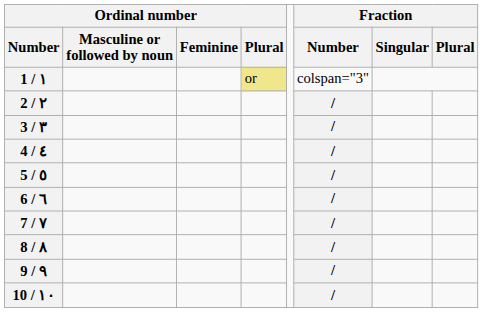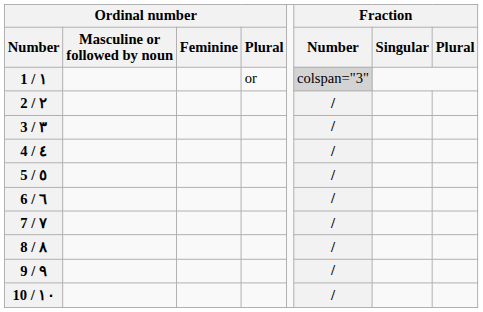(251, 79) khaki background -> (251, 79) no background
(333, 79) no background -> (333, 79) lightgrey background
